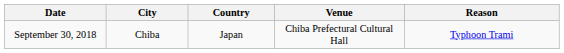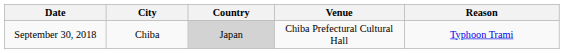(231, 34) no background -> (231, 34) lightgrey background
